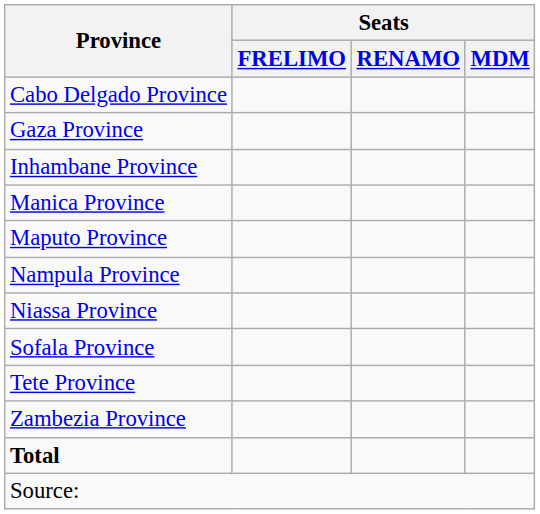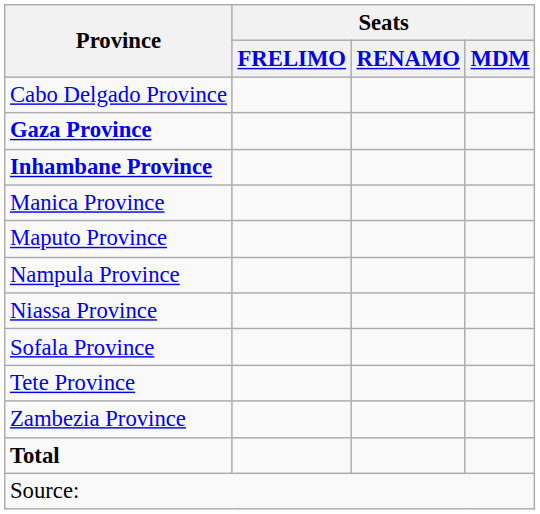(76, 130) normal -> (81, 130) bold
(104, 166) normal -> (111, 166) bold
